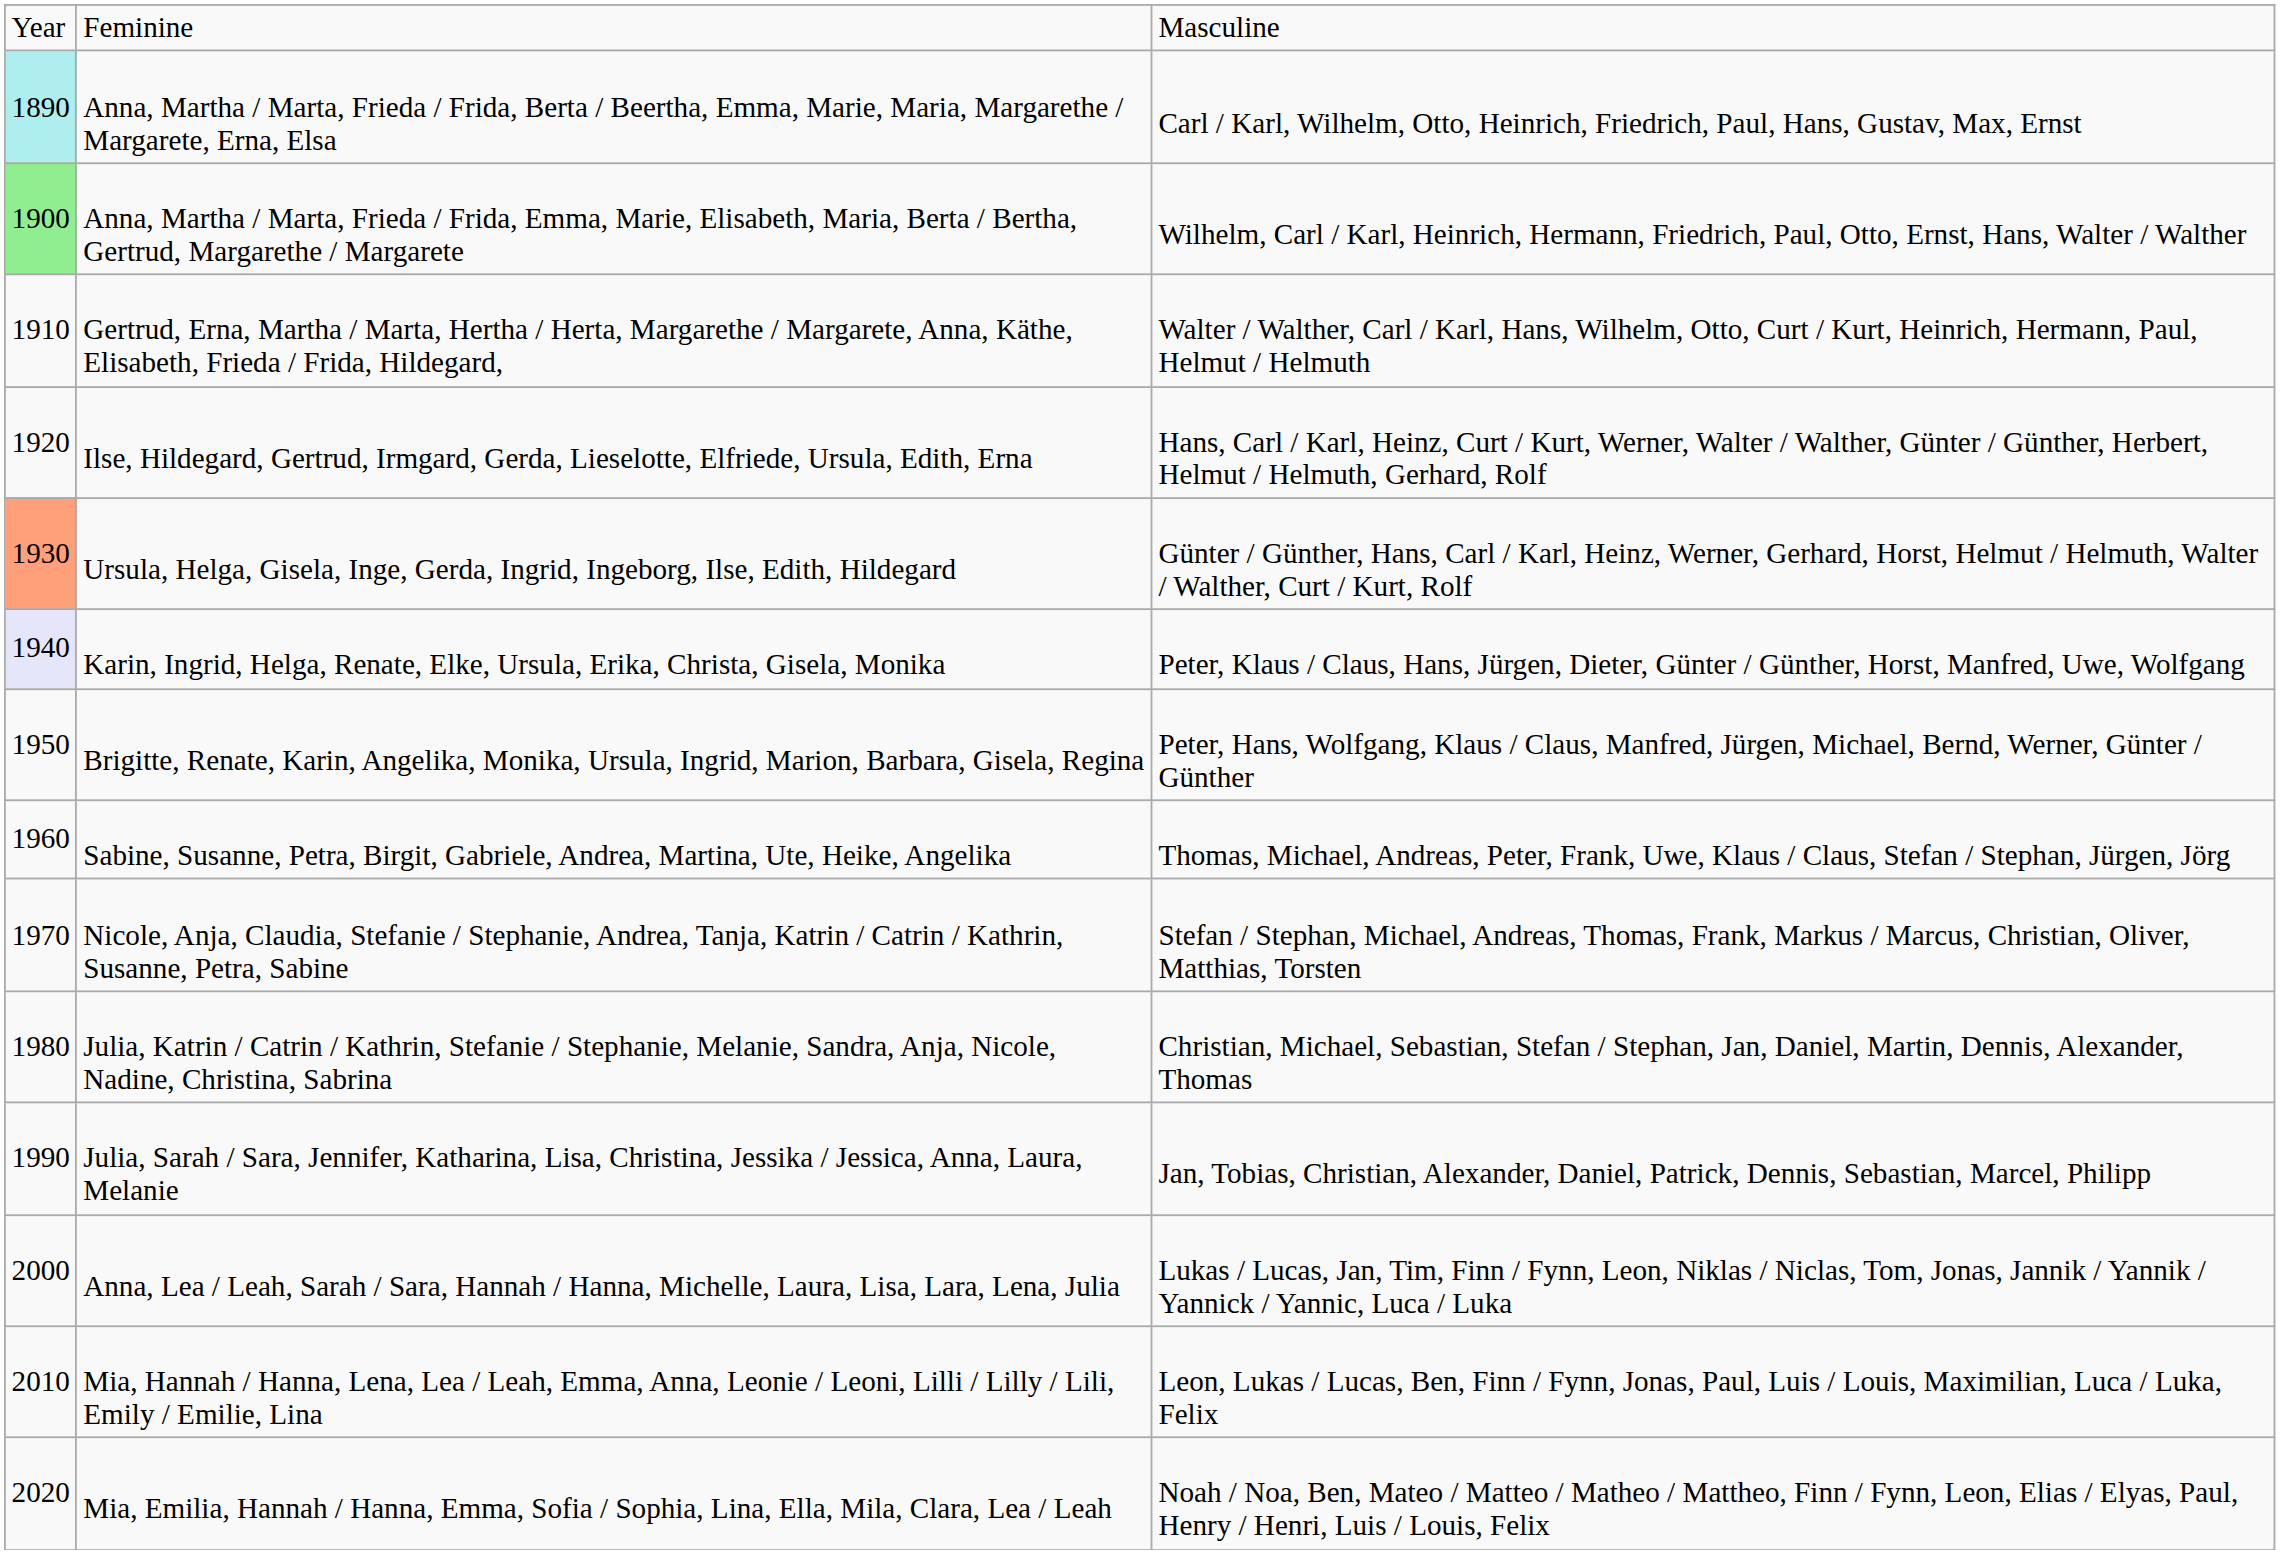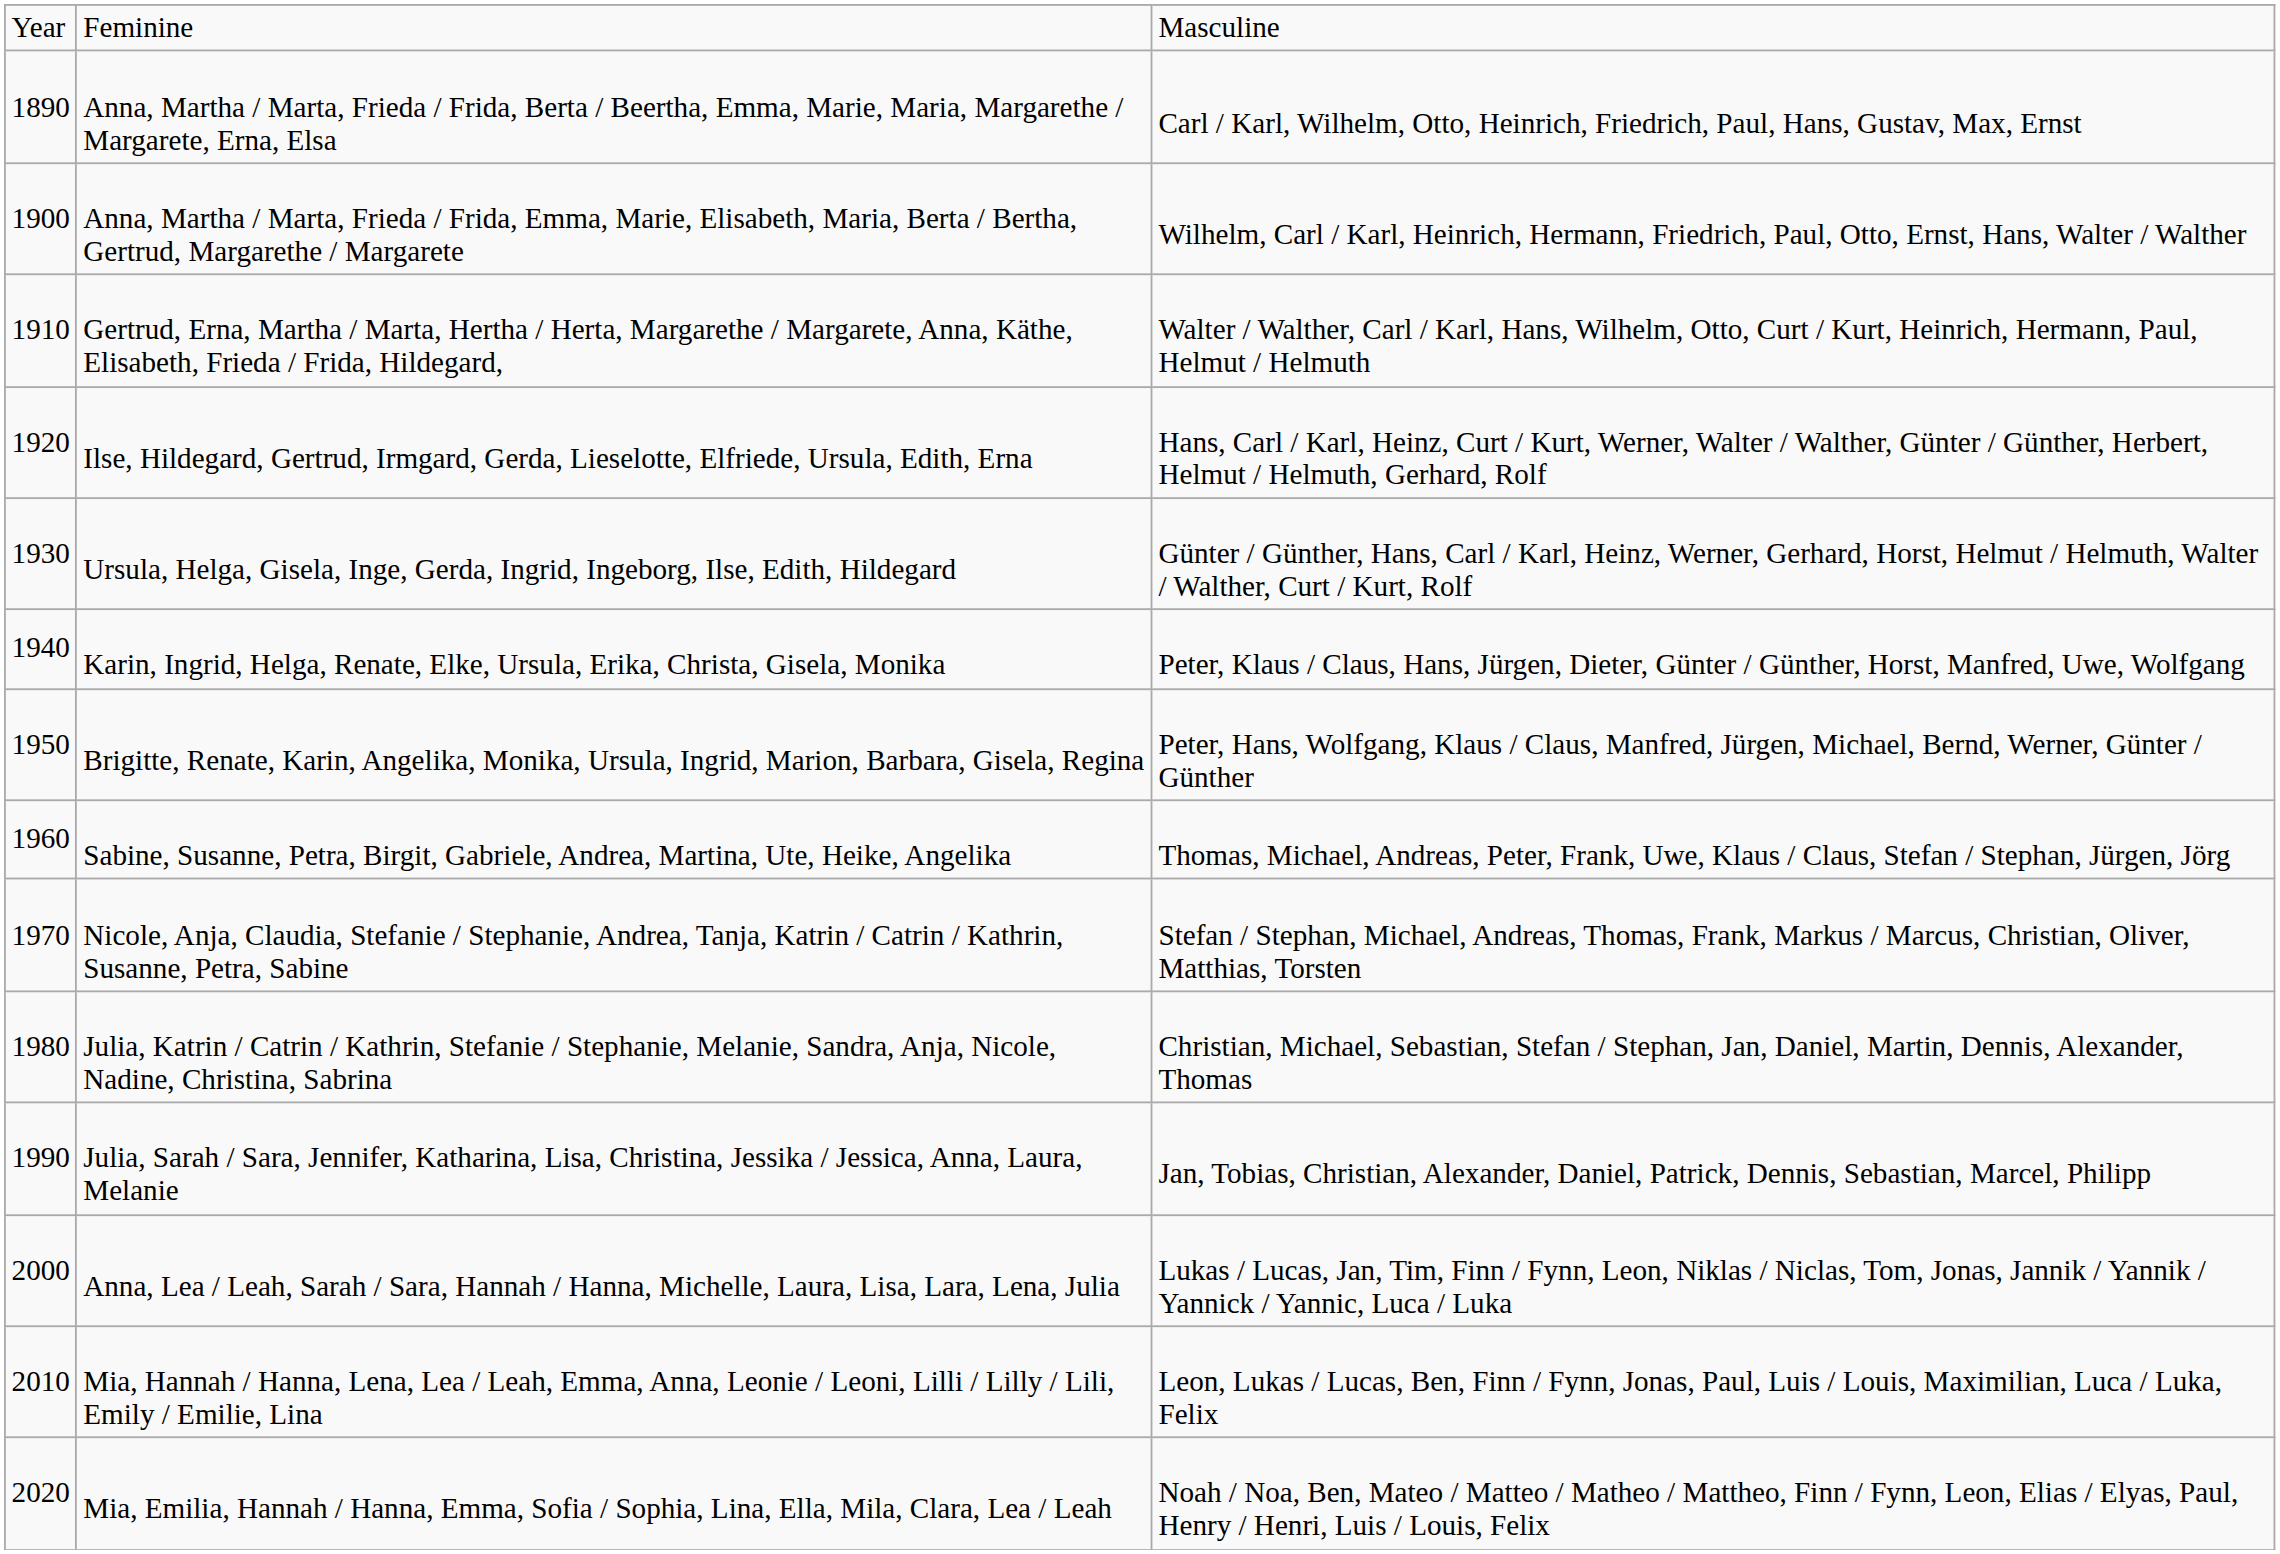(41, 106) paleturquoise background -> (41, 106) no background
(41, 218) lightgreen background -> (41, 218) no background
(41, 553) lightsalmon background -> (41, 553) no background
(41, 648) lavender background -> (41, 648) no background
